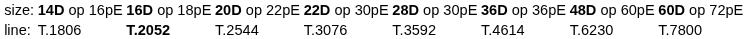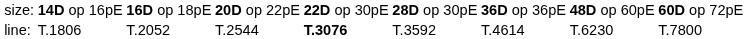(148, 30) bold -> (148, 30) normal
(326, 30) normal -> (326, 30) bold
